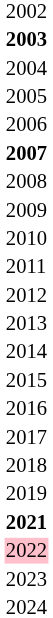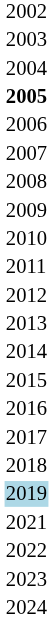(27, 39) bold -> (27, 39) normal
(27, 96) normal -> (27, 96) bold
(27, 153) bold -> (27, 153) normal
(27, 493) no background -> (27, 493) lightblue background
(27, 522) bold -> (27, 522) normal
(27, 550) pink background -> (27, 550) no background
